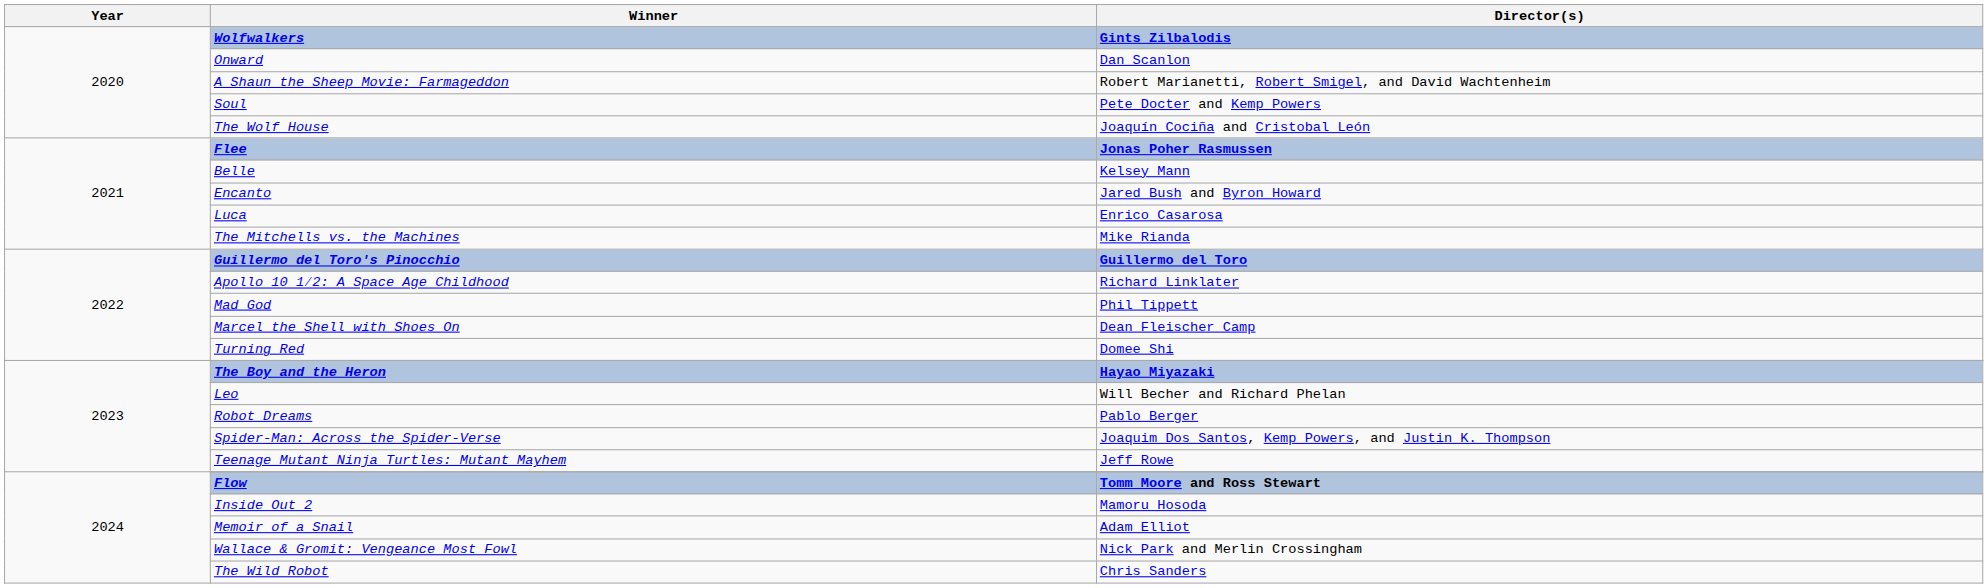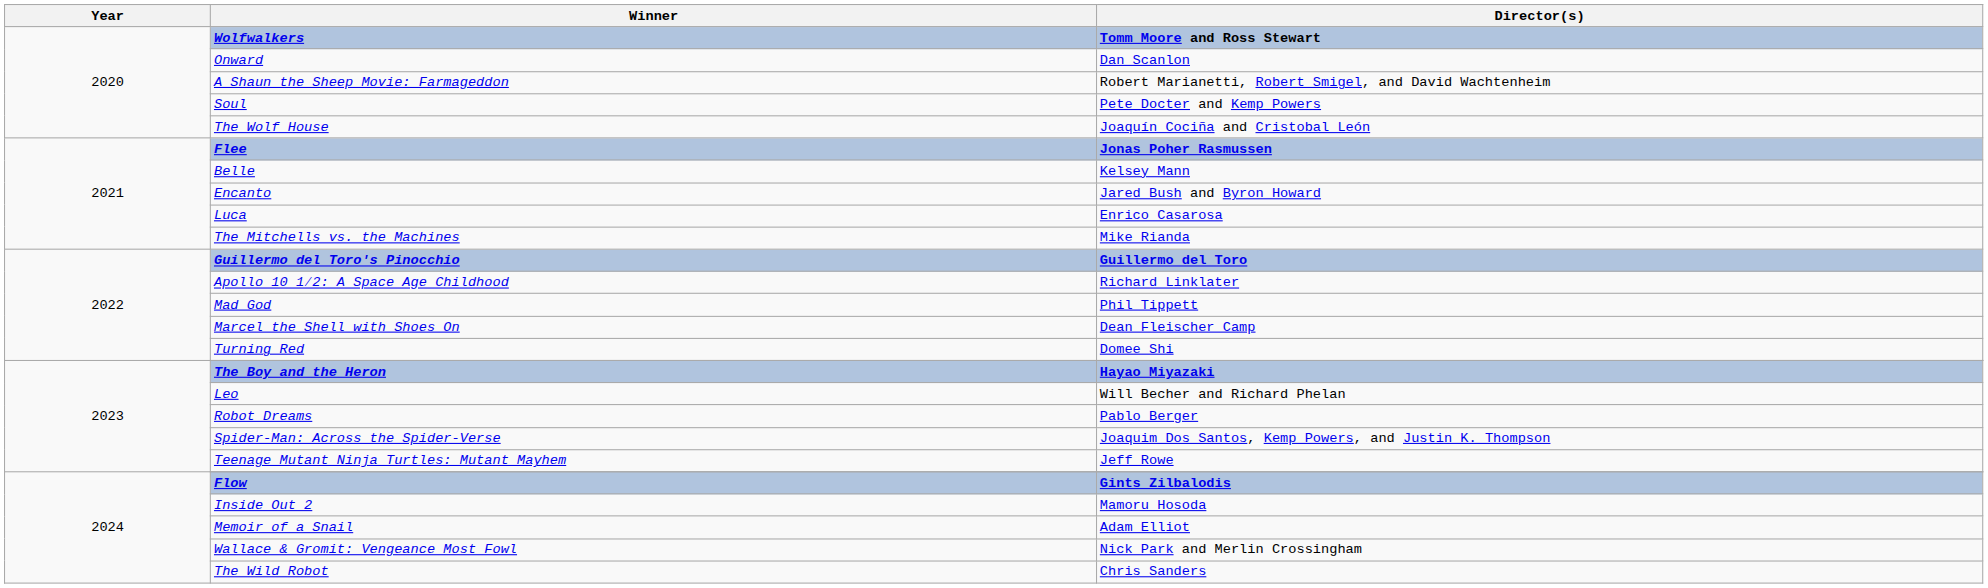(1165, 38) Gints Zilbalodis -> (1210, 38) Tomm Moore and Ross Stewart
(1210, 483) Tomm Moore and Ross Stewart -> (1165, 483) Gints Zilbalodis
